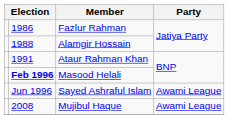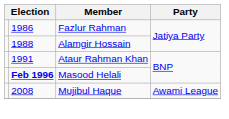- row: (105, 91)
